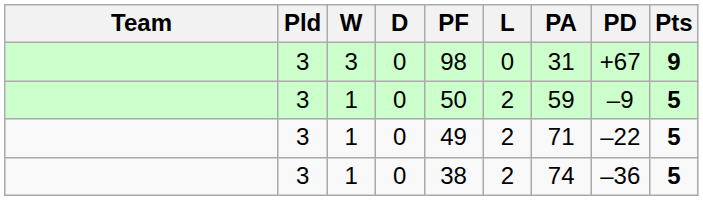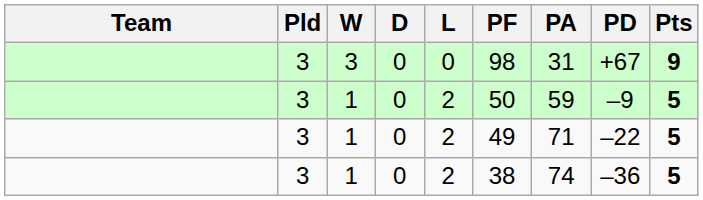columns swapped: (507, 23) <-> (454, 23)
